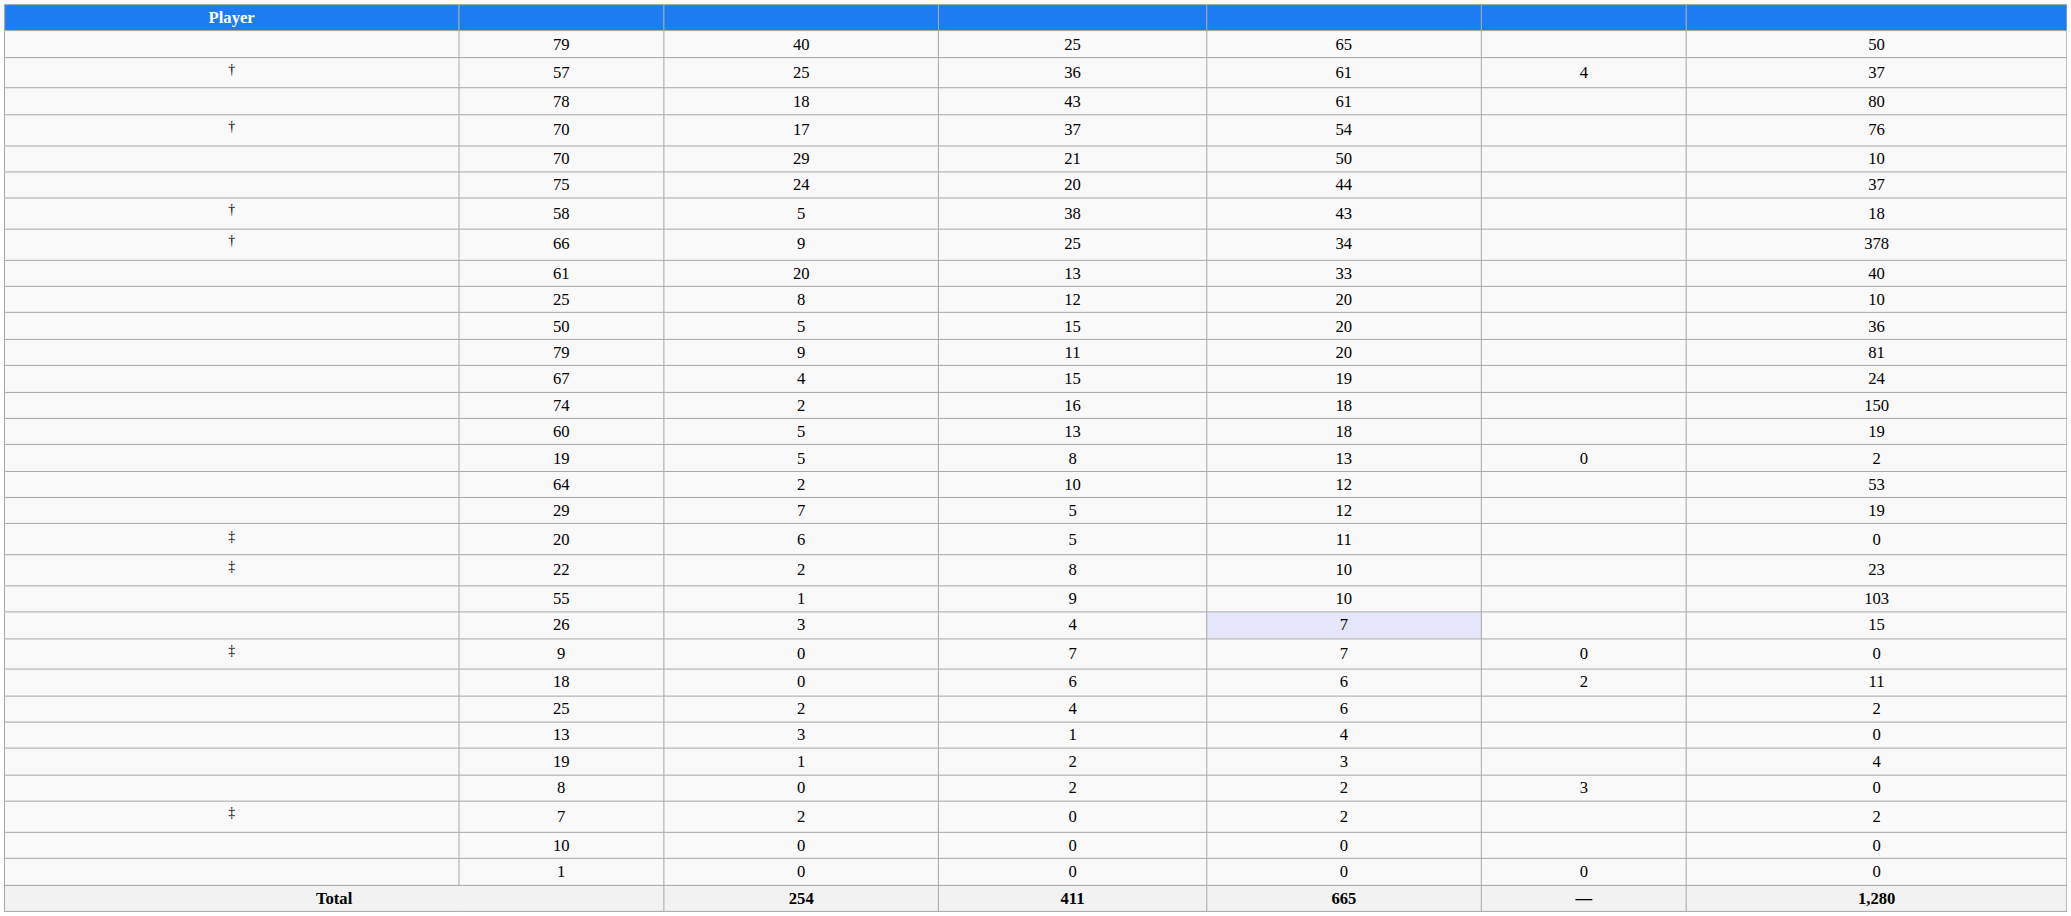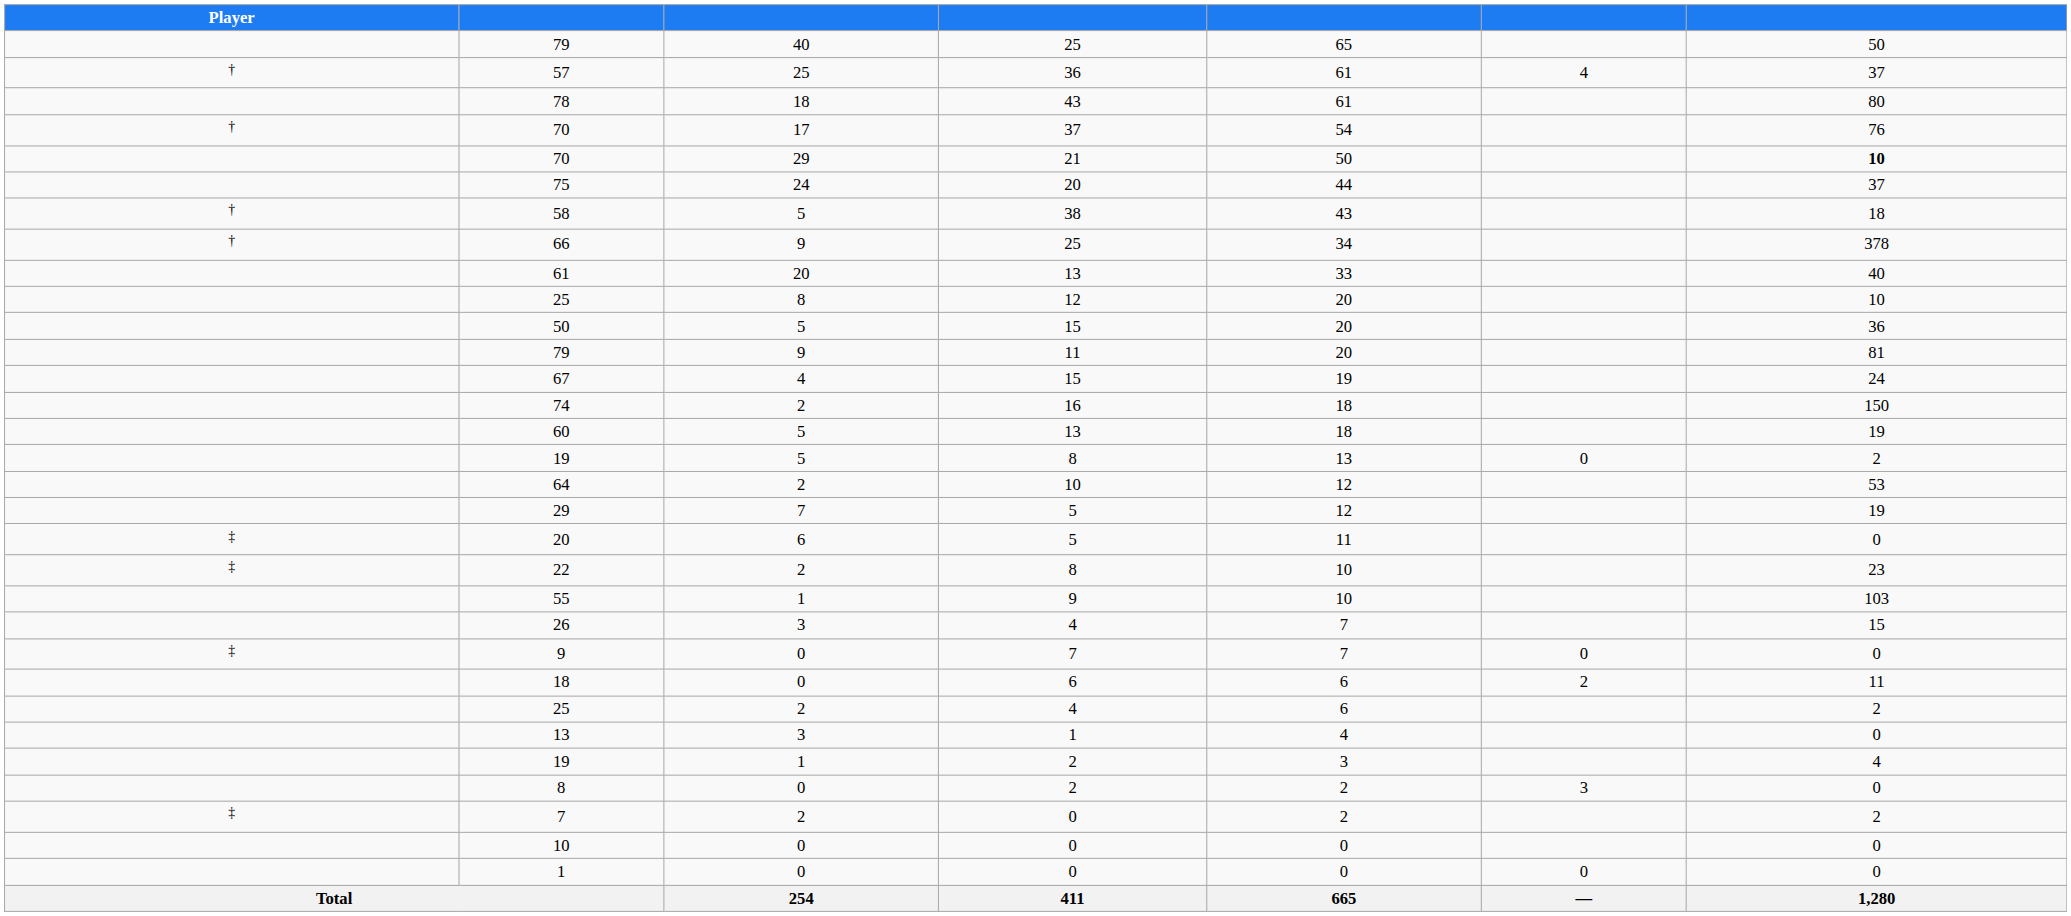(1877, 158) normal -> (1877, 158) bold
(1344, 625) lavender background -> (1344, 625) no background
